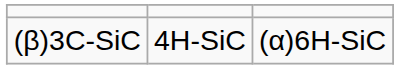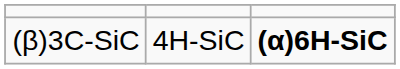(323, 40) normal -> (323, 40) bold
